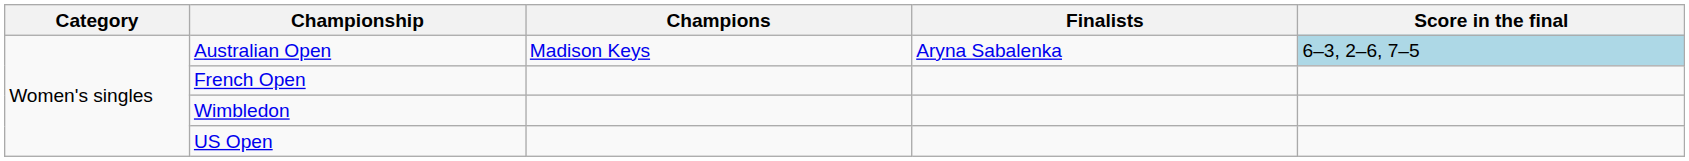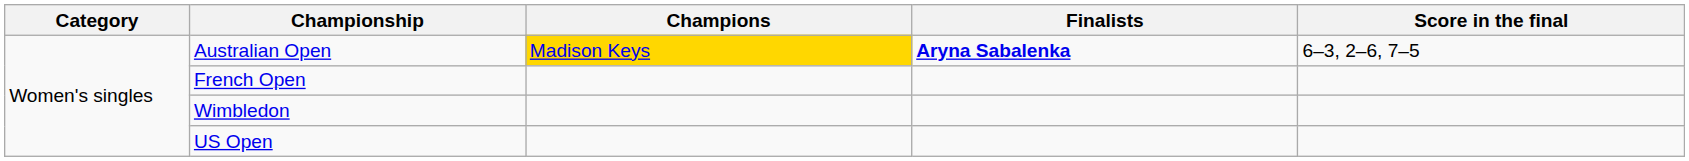(590, 50) no background -> (590, 50) gold background
(989, 50) normal -> (993, 50) bold
(1361, 50) lightblue background -> (1361, 50) no background
